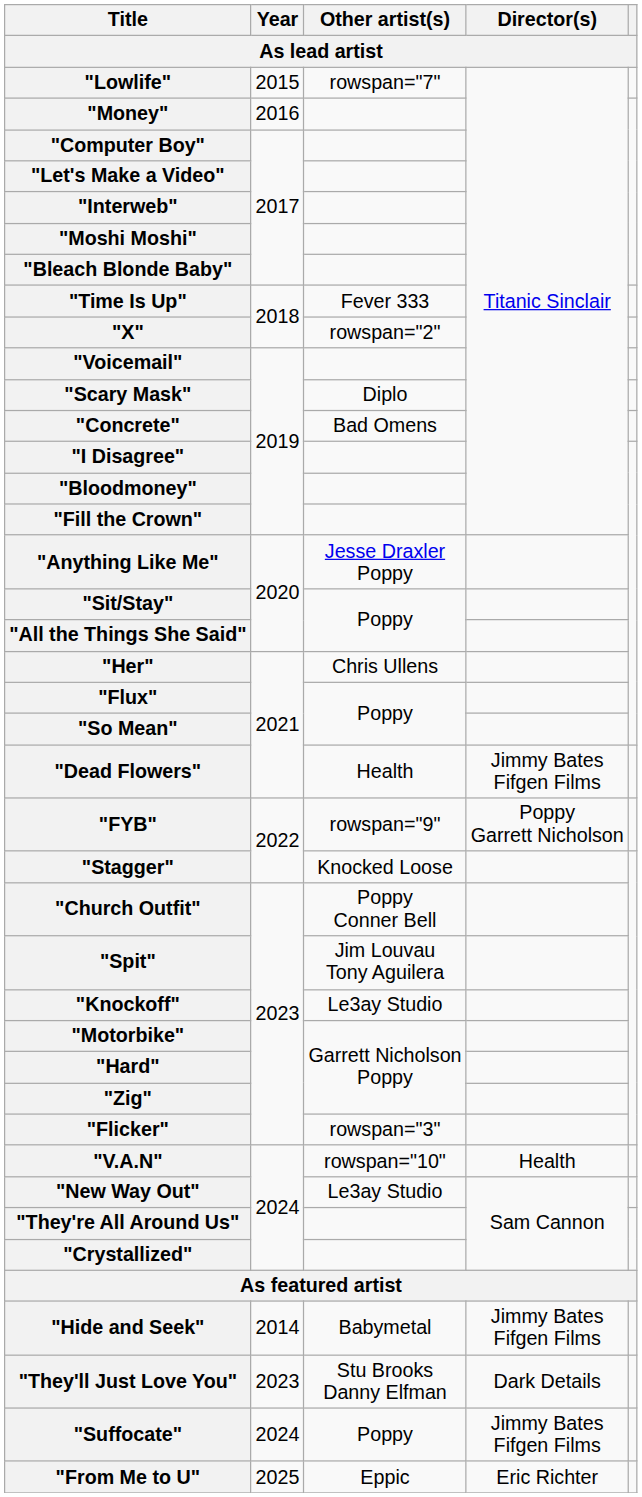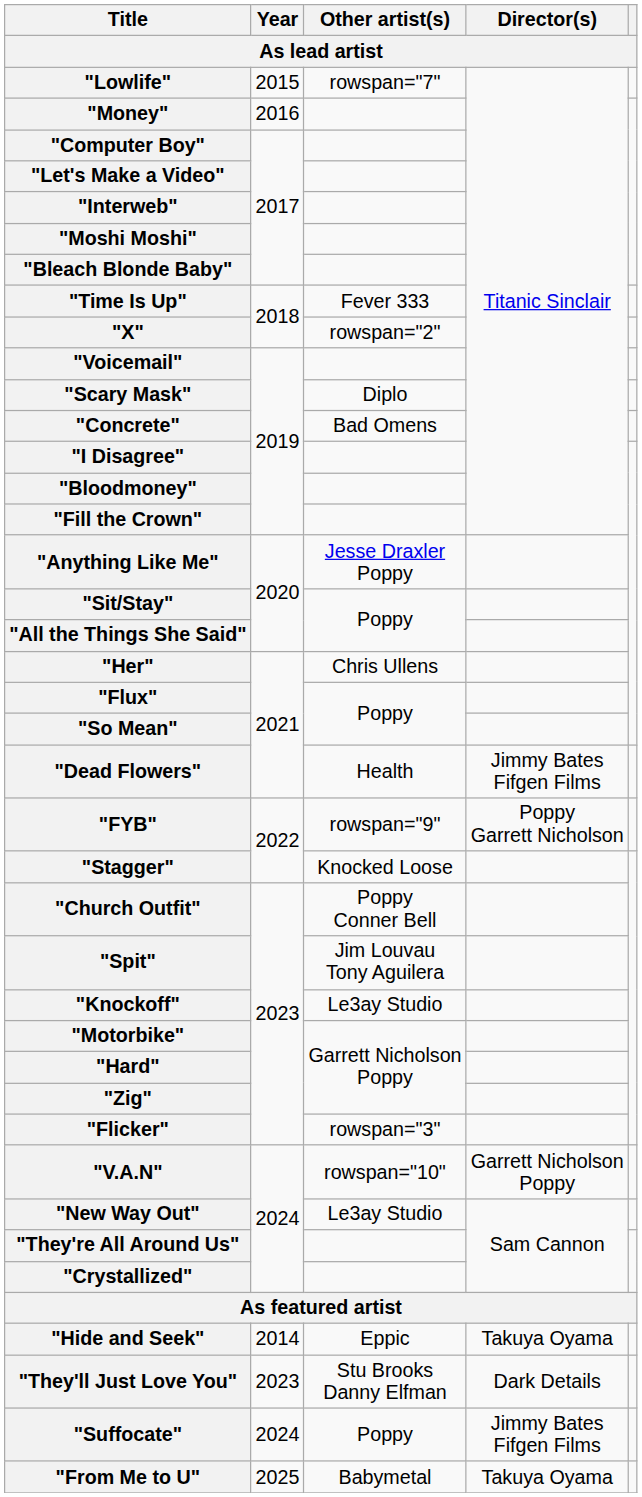(547, 1160) Health -> (547, 1171) Garrett Nicholson Poppy
(385, 1327) Babymetal -> (385, 1338) Eppic
(547, 1327) Jimmy Bates Fifgen Films -> (547, 1338) Takuya Oyama
(385, 1476) Eppic -> (385, 1476) Babymetal
(547, 1476) Eric Richter -> (547, 1476) Takuya Oyama
